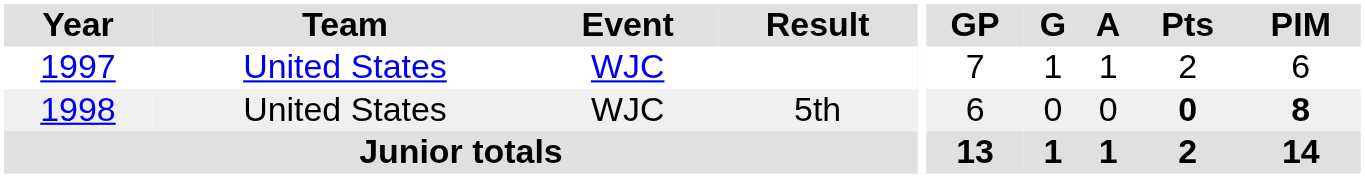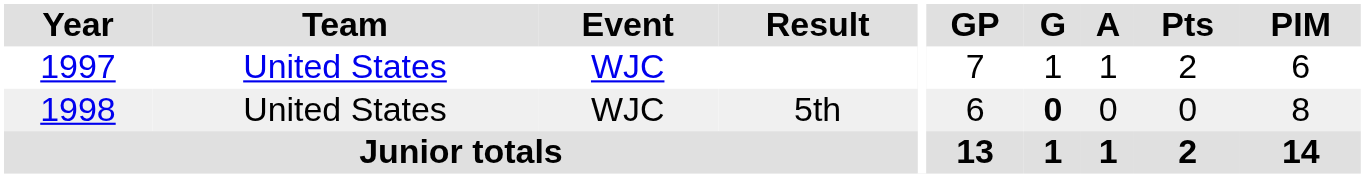(1053, 109) normal -> (1053, 109) bold
(1188, 109) bold -> (1188, 109) normal
(1301, 109) bold -> (1301, 109) normal
